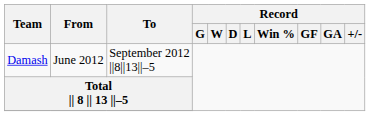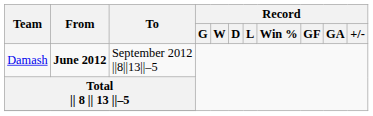(78, 60) normal -> (80, 60) bold
